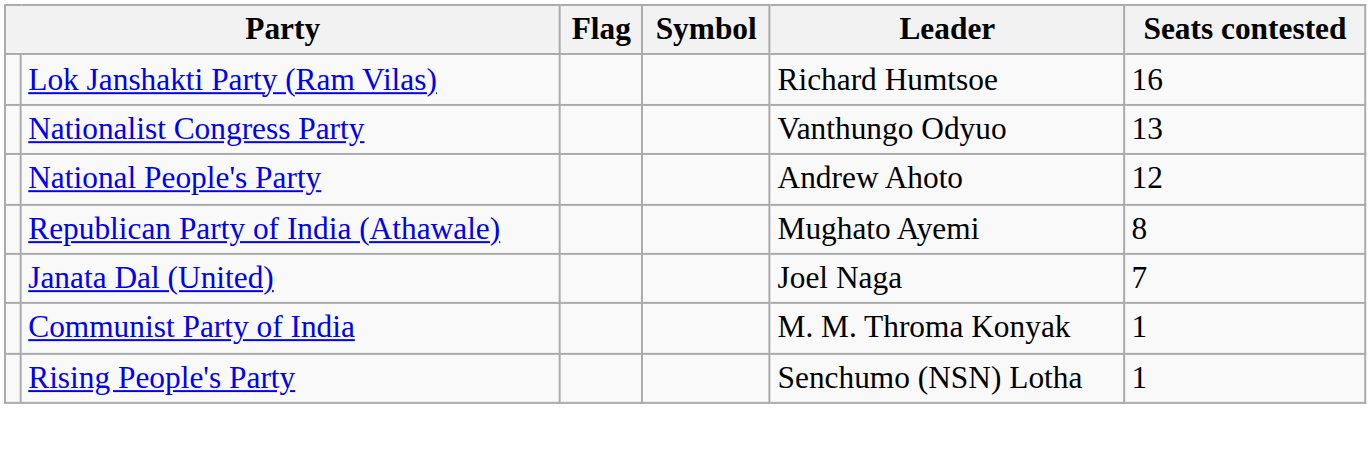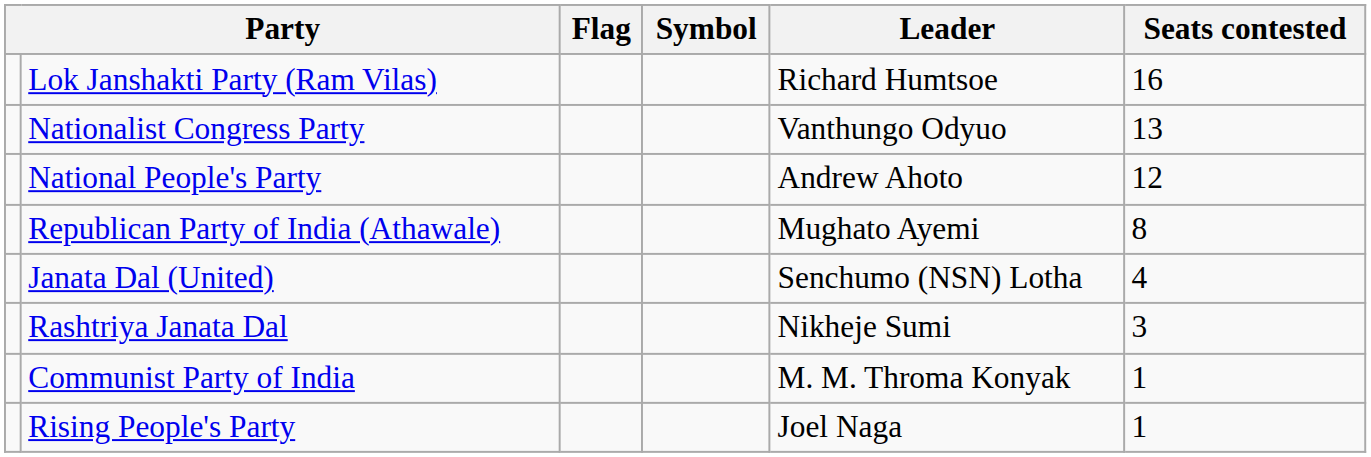(840, 278) Joel Naga -> (930, 278) Senchumo (NSN) Lotha
(1139, 278) 7 -> (1139, 278) 4
+ row: (158, 327)
(930, 377) Senchumo (NSN) Lotha -> (840, 427) Joel Naga
